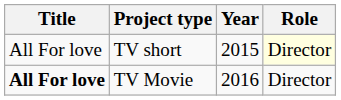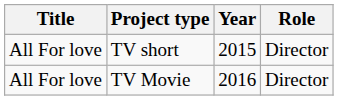(300, 49) lightyellow background -> (297, 49) no background
(57, 79) bold -> (56, 79) normal
